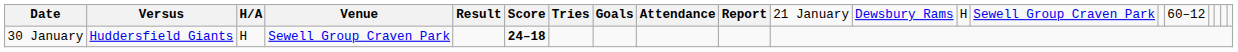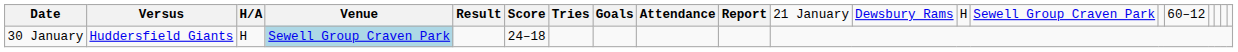(359, 36) no background -> (359, 36) lightblue background
(527, 36) bold -> (527, 36) normal
